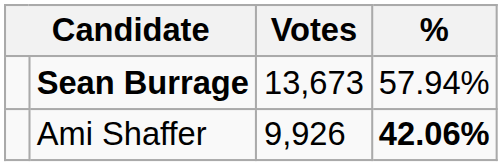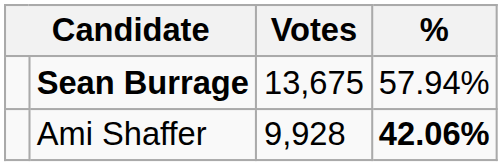(314, 82) 13,673 -> (314, 82) 13,675
(305, 133) 9,926 -> (305, 133) 9,928
